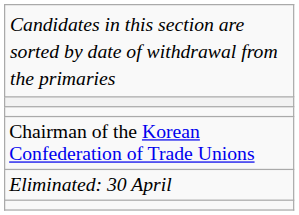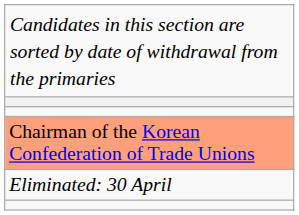(132, 142) no background -> (132, 142) lightsalmon background
